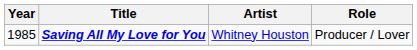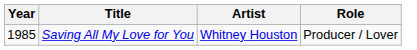(124, 34) bold -> (118, 34) normal
